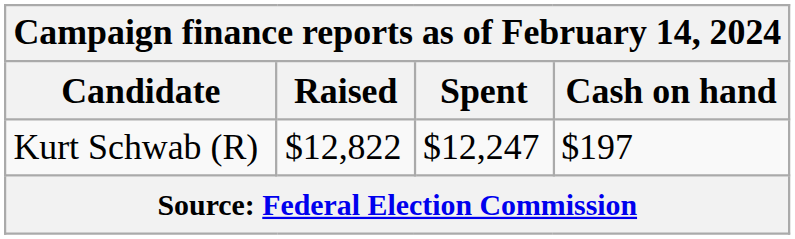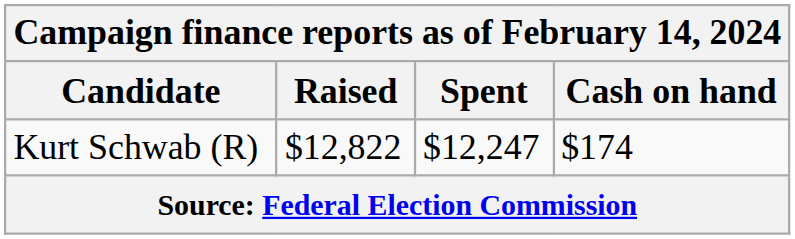(597, 146) $197 -> (597, 146) $174
